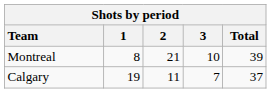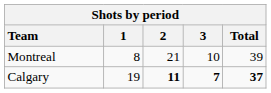(174, 77) normal -> (174, 77) bold
(217, 77) normal -> (217, 77) bold
(256, 77) normal -> (256, 77) bold
